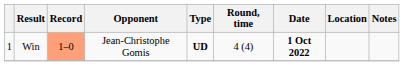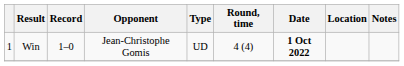(66, 46) lightsalmon background -> (66, 46) no background
(200, 46) bold -> (200, 46) normal
